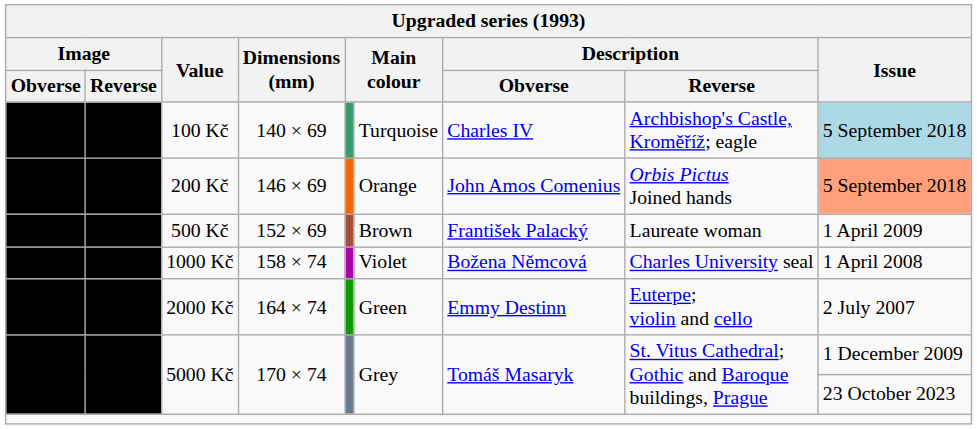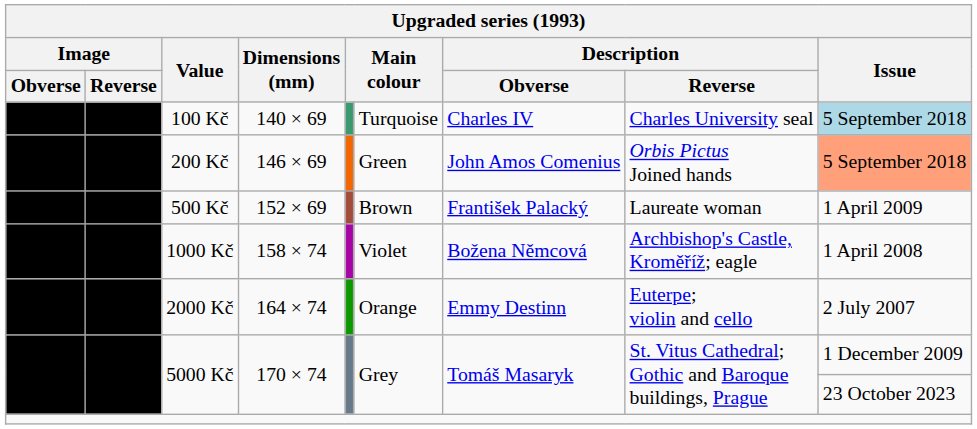(711, 130) Archbishop's Castle, Kroměříž; eagle -> (722, 118) Charles University seal
(388, 185) Orange -> (383, 162) Green
(722, 262) Charles University seal -> (711, 250) Archbishop's Castle, Kroměříž; eagle
(383, 306) Green -> (388, 306) Orange
